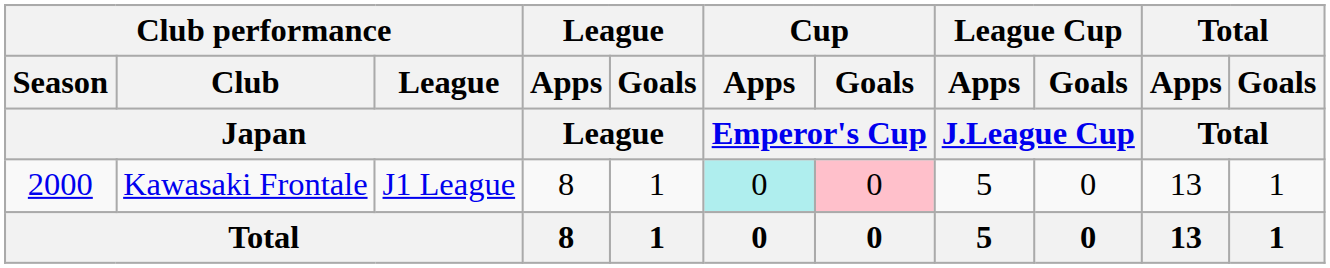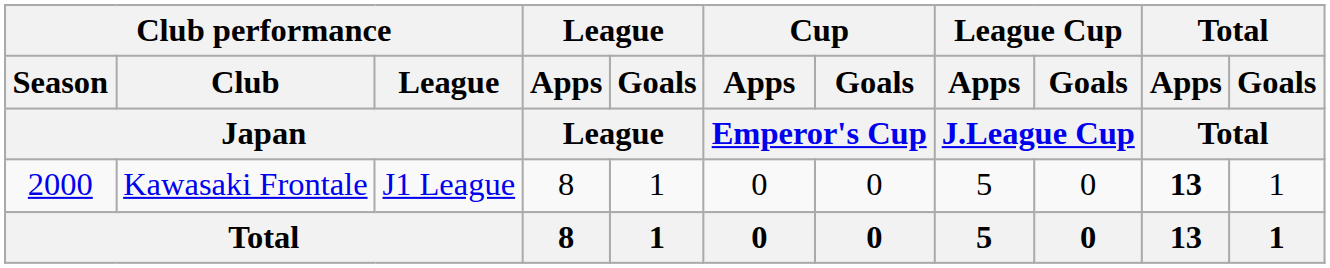(759, 184) paleturquoise background -> (759, 184) no background
(874, 184) pink background -> (874, 184) no background
(1186, 184) normal -> (1186, 184) bold
